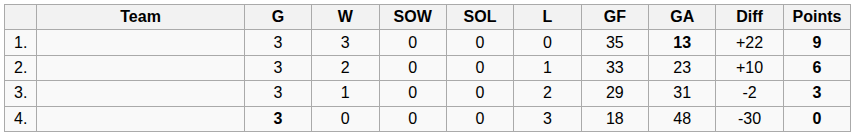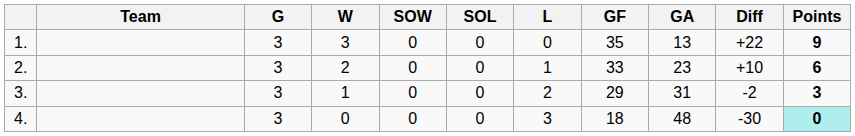(682, 42) bold -> (682, 42) normal
(278, 118) bold -> (278, 118) normal
(817, 118) no background -> (817, 118) paleturquoise background
